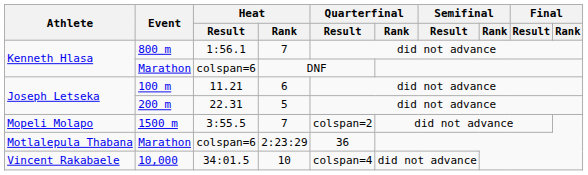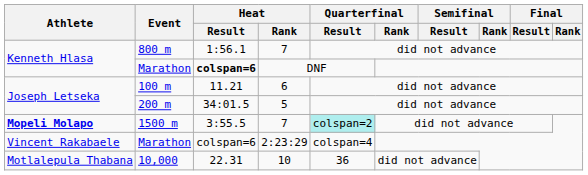(226, 68) normal -> (226, 68) bold
(226, 105) 22.31 -> (226, 105) 34:01.5
(50, 123) normal -> (50, 123) bold
(343, 123) no background -> (343, 123) paleturquoise background
(70, 142) Motlalepula Thabana -> (63, 142) Vincent Rakabaele
(343, 142) 36 -> (343, 142) colspan=4
(63, 160) Vincent Rakabaele -> (70, 160) Motlalepula Thabana
(226, 160) 34:01.5 -> (226, 160) 22.31
(343, 160) colspan=4 -> (343, 160) 36
